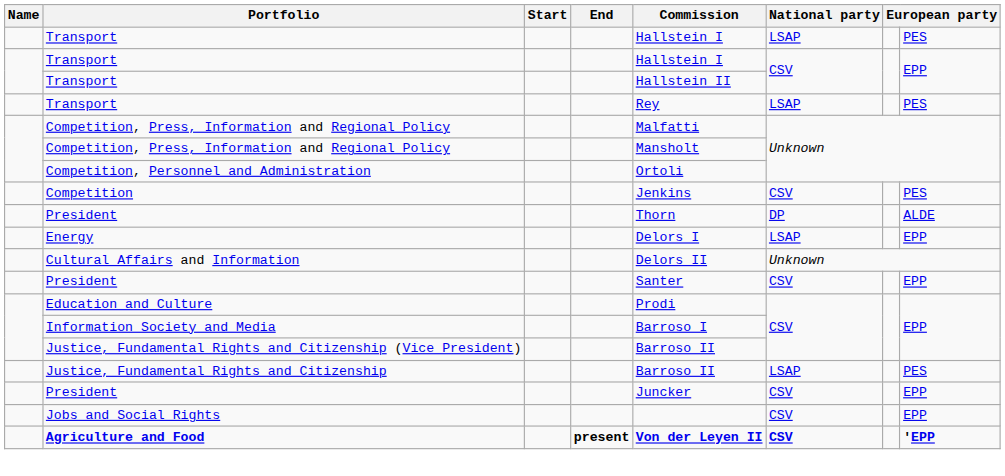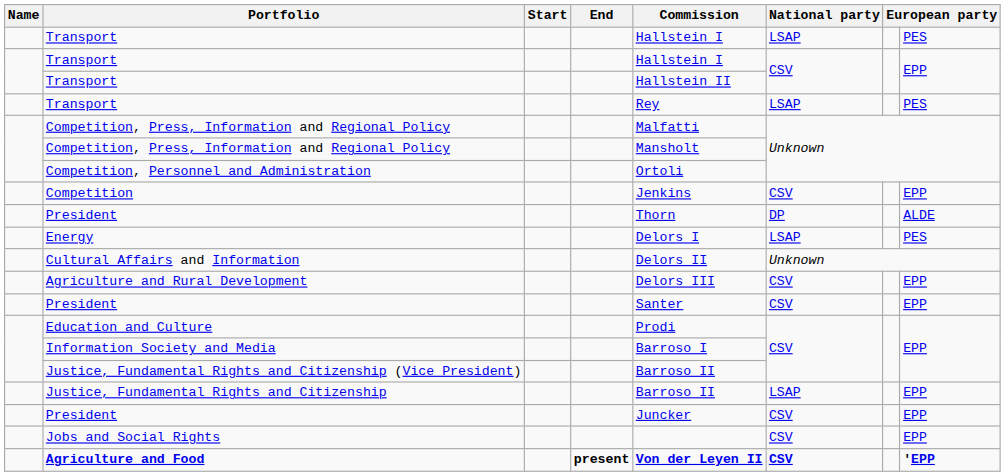(915, 193) PES -> (915, 193) EPP
(915, 237) EPP -> (915, 237) PES
+ row: (177, 282)
(915, 371) PES -> (915, 393) EPP
